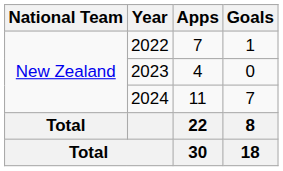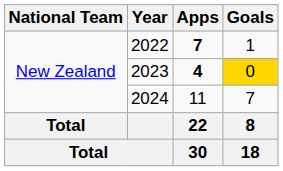(198, 44) normal -> (198, 44) bold
(198, 71) normal -> (198, 71) bold
(250, 71) no background -> (250, 71) gold background
